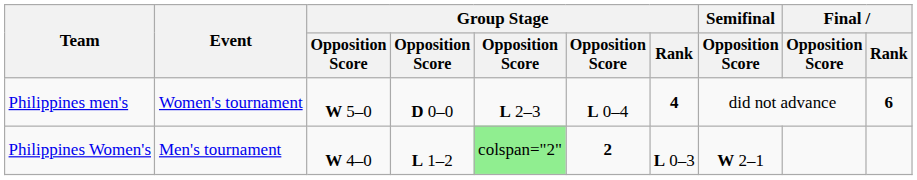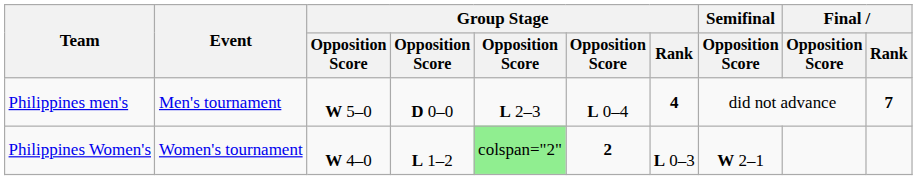(231, 102) Women's tournament -> (220, 102) Men's tournament
(889, 102) 6 -> (889, 102) 7
(220, 150) Men's tournament -> (231, 150) Women's tournament
